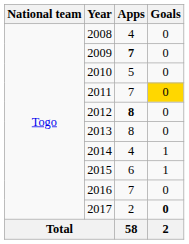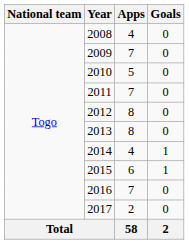(131, 53) bold -> (131, 53) normal
(166, 92) gold background -> (166, 92) no background
(131, 111) bold -> (131, 111) normal
(166, 209) bold -> (166, 209) normal
